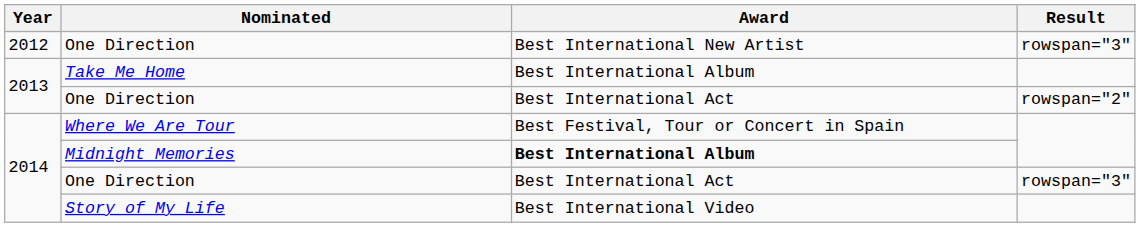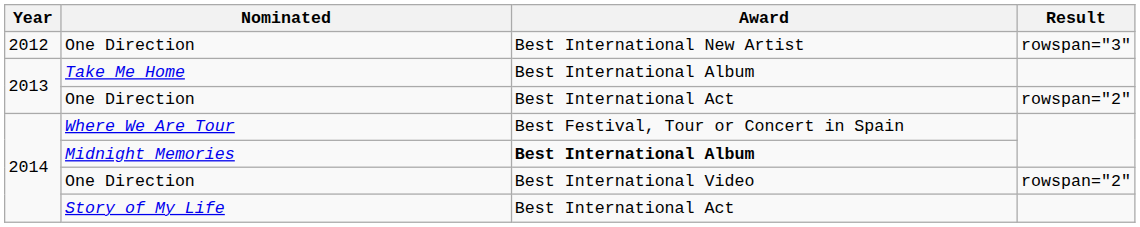(625, 181) Best International Act -> (635, 181) Best International Video
(1076, 181) rowspan="3" -> (1076, 181) rowspan="2"
(635, 208) Best International Video -> (625, 208) Best International Act
